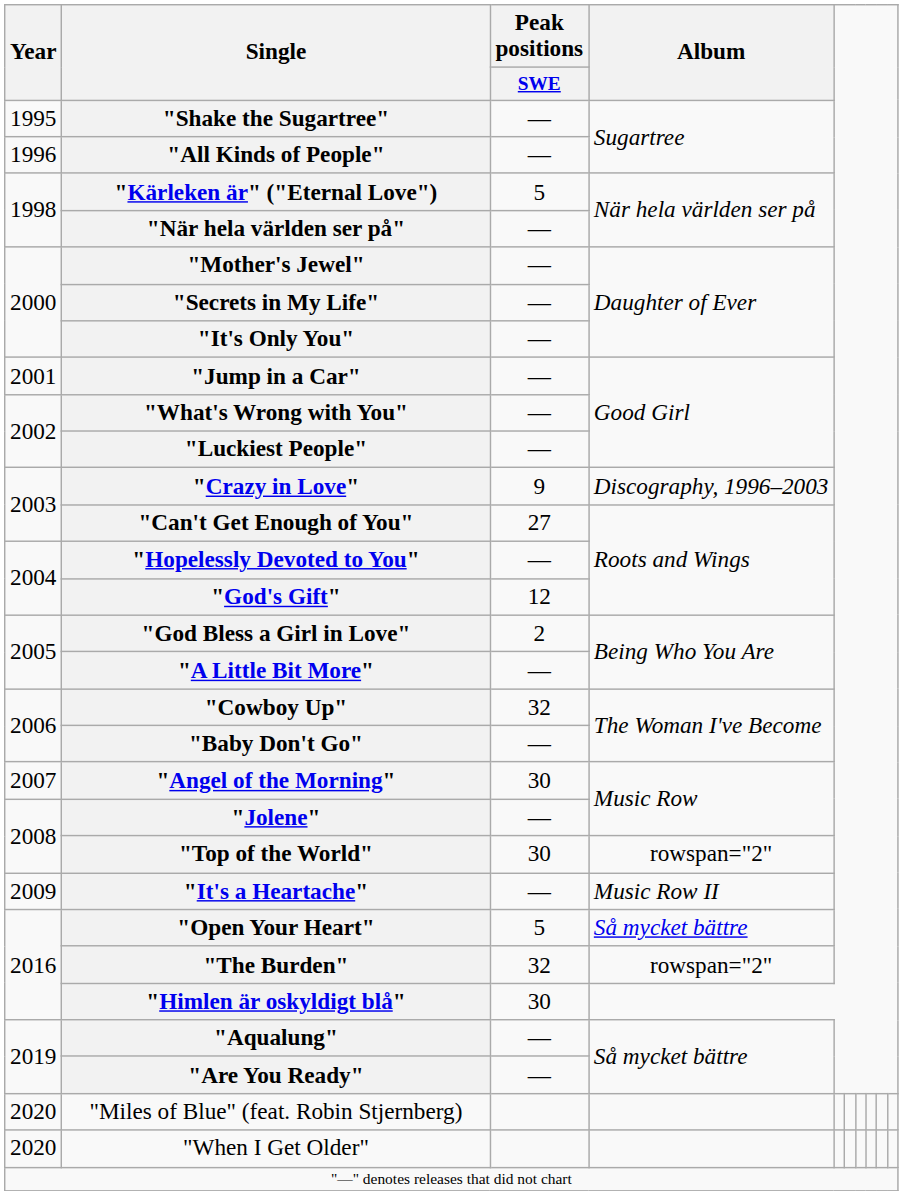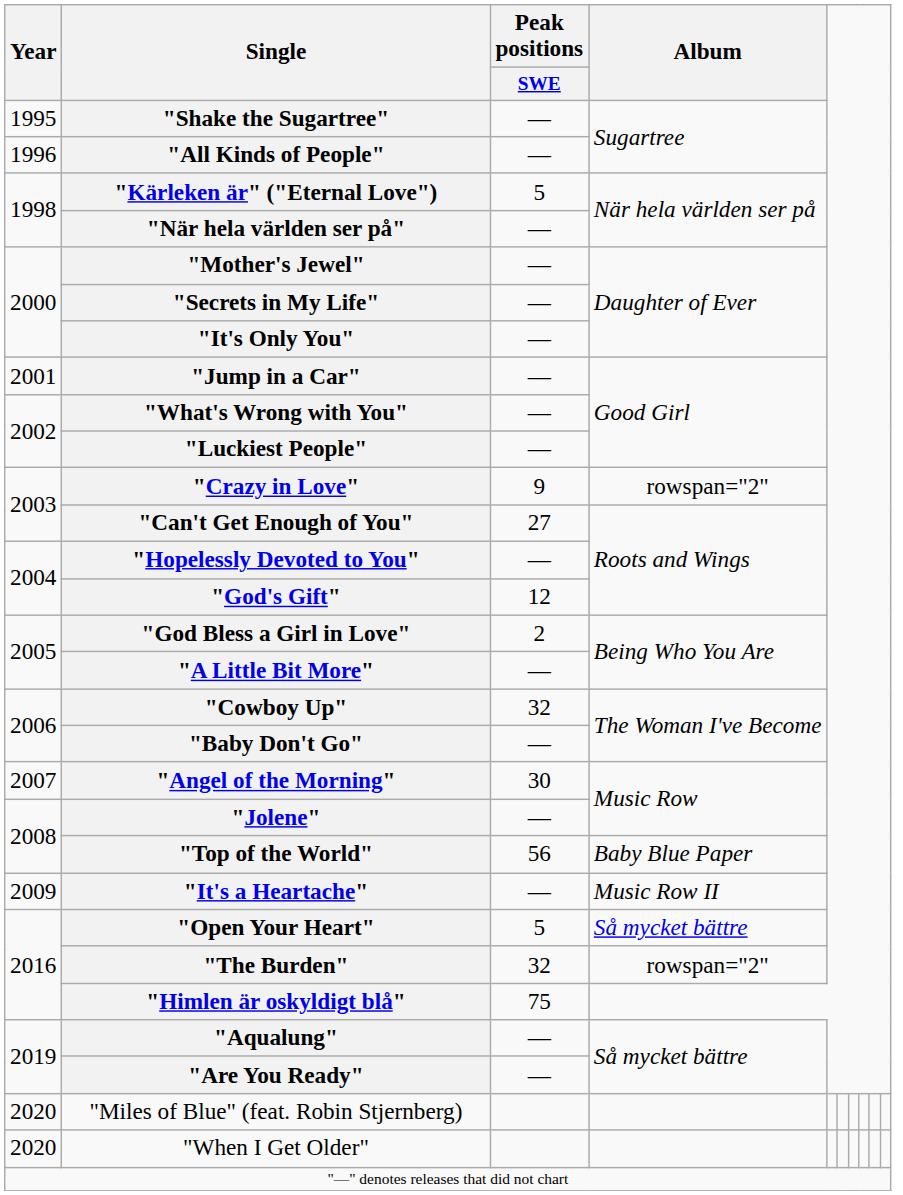(711, 486) Discography, 1996–2003 -> (708, 486) rowspan="2"
(539, 854) 30 -> (539, 854) 56
(711, 854) rowspan="2" -> (673, 854) Baby Blue Paper
(539, 1001) 30 -> (539, 1001) 75
